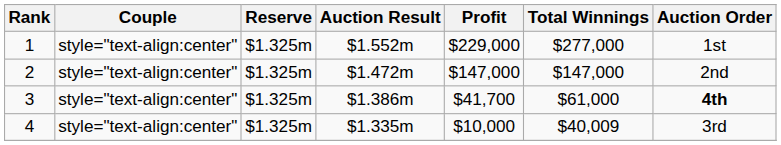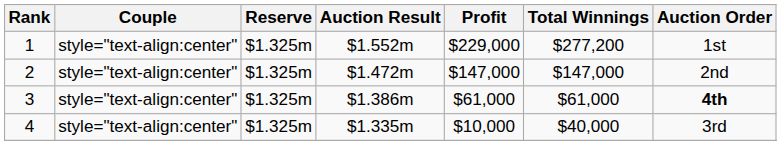(588, 45) $277,000 -> (588, 45) $277,200
(484, 99) $41,700 -> (484, 99) $61,000
(588, 126) $40,009 -> (588, 126) $40,000
